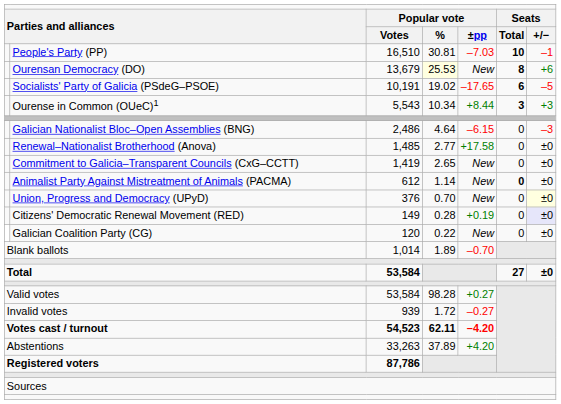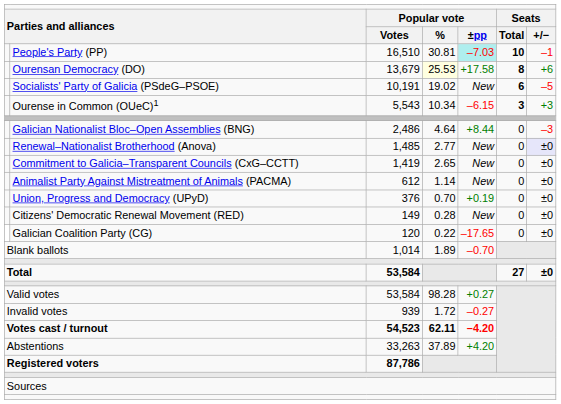(480, 52) no background -> (480, 52) paleturquoise background
(483, 69) New -> (477, 69) +17.58
(477, 87) –17.65 -> (483, 87) New
(480, 105) +8.44 -> (480, 105) –6.15
(480, 129) –6.15 -> (480, 129) +8.44
(477, 146) +17.58 -> (483, 146) New
(547, 146) no background -> (547, 146) lavender background
(521, 181) bold -> (521, 181) normal
(483, 198) New -> (480, 198) +0.19
(547, 198) lightyellow background -> (547, 198) no background
(480, 215) +0.19 -> (483, 215) New
(547, 215) lavender background -> (547, 215) no background
(483, 233) New -> (477, 233) –17.65
